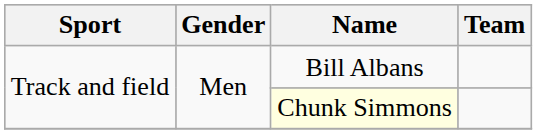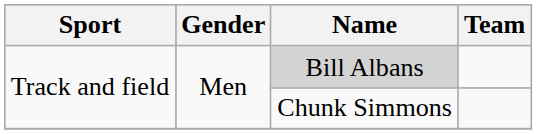(365, 66) no background -> (365, 66) lightgrey background
(365, 107) lightyellow background -> (365, 107) no background
